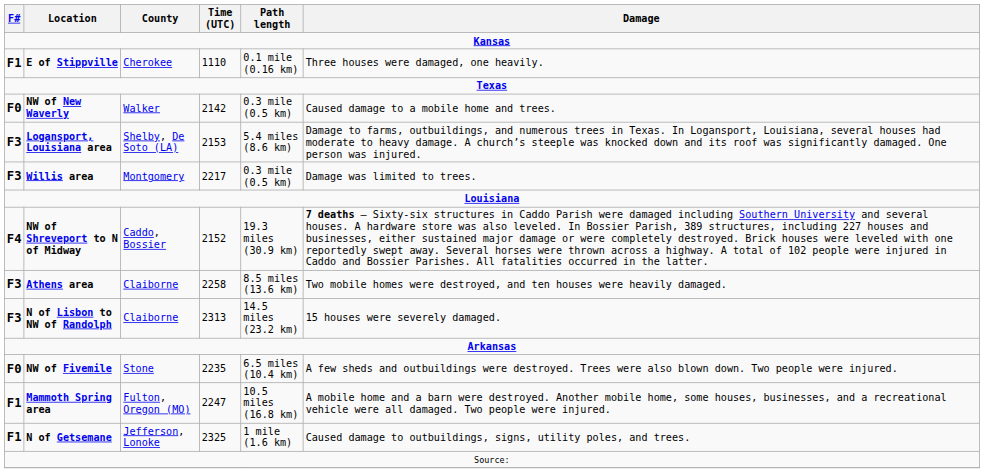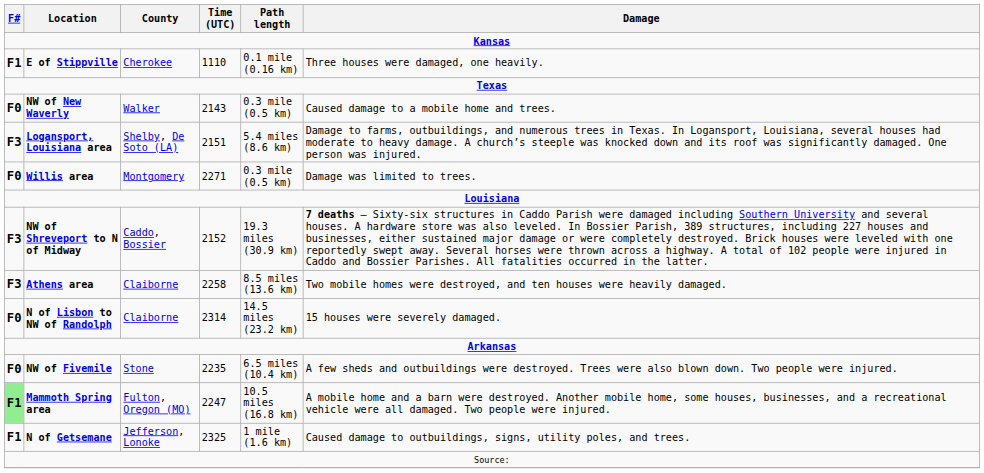(214, 108) 2142 -> (214, 108) 2143
(214, 142) 2153 -> (214, 142) 2151
(14, 176) F3 -> (14, 176) F0
(214, 176) 2217 -> (214, 176) 2271
(14, 238) F4 -> (14, 238) F3
(14, 318) F3 -> (14, 318) F0
(214, 318) 2313 -> (214, 318) 2314
(14, 403) no background -> (14, 403) lightgreen background
